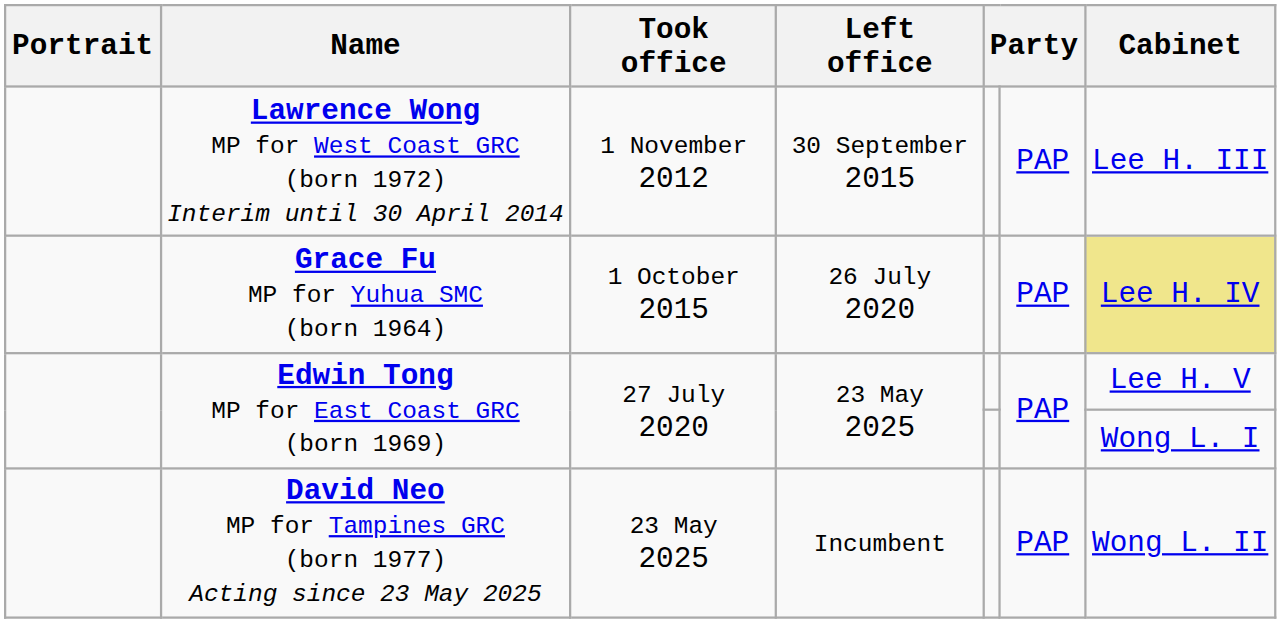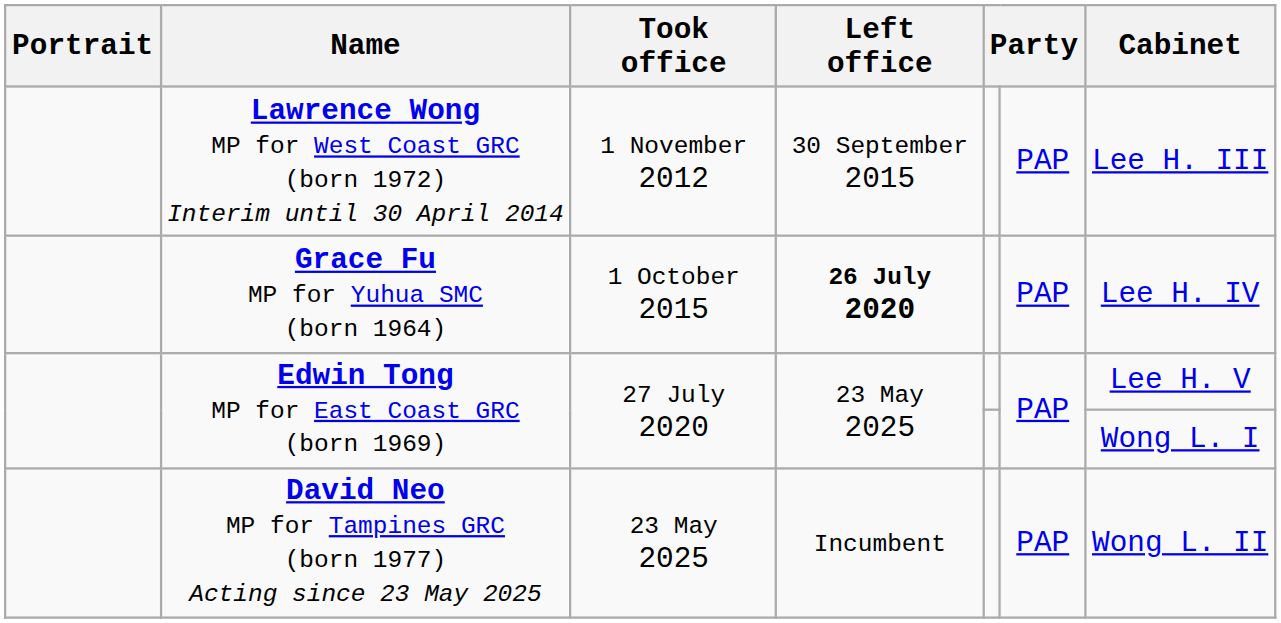(880, 297) normal -> (880, 294) bold
(1180, 294) khaki background -> (1180, 294) no background
